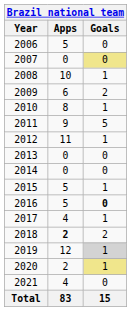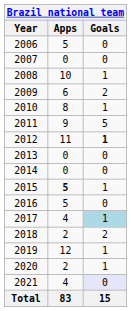(105, 60) khaki background -> (105, 60) no background
(105, 139) normal -> (105, 139) bold
(65, 187) normal -> (65, 187) bold
(105, 203) bold -> (105, 203) normal
(105, 219) no background -> (105, 219) lightblue background
(65, 235) bold -> (65, 235) normal
(105, 251) lightgrey background -> (105, 251) no background
(105, 267) khaki background -> (105, 267) no background
(105, 282) no background -> (105, 282) lavender background
